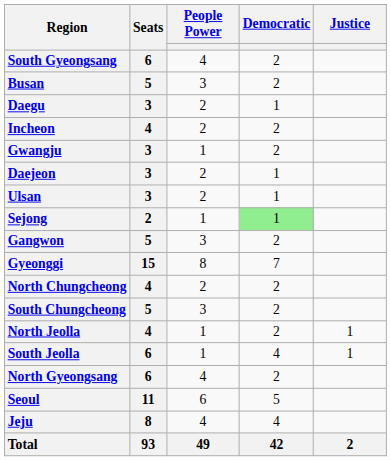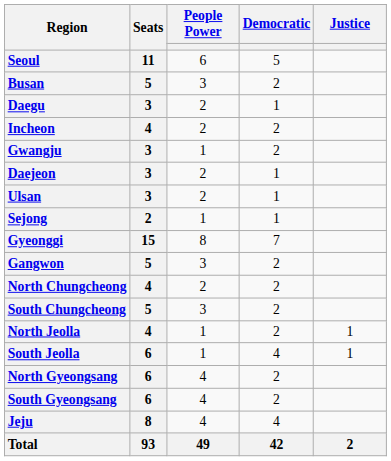rows swapped: (24, 399) <-> (62, 61)
(276, 219) lightgreen background -> (276, 219) no background
rows swapped: (35, 264) <-> (36, 241)
